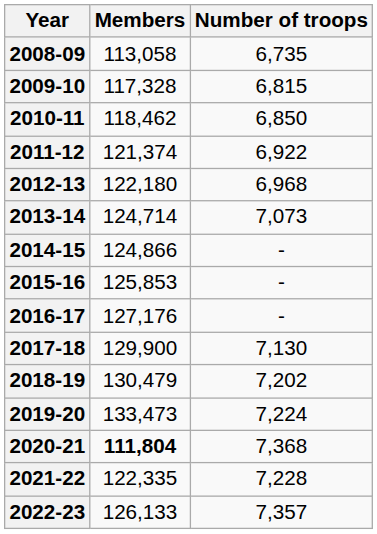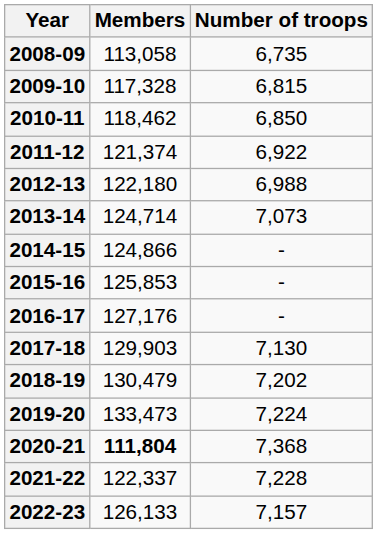(281, 184) 6,968 -> (281, 184) 6,988
(140, 348) 129,900 -> (140, 348) 129,903
(140, 479) 122,335 -> (140, 479) 122,337
(281, 511) 7,357 -> (281, 511) 7,157
